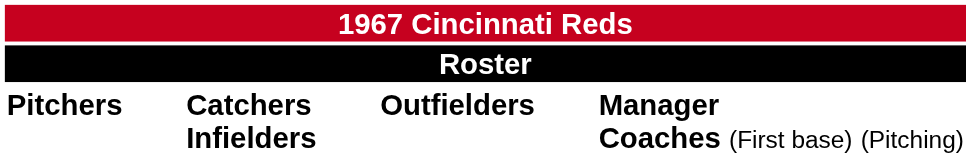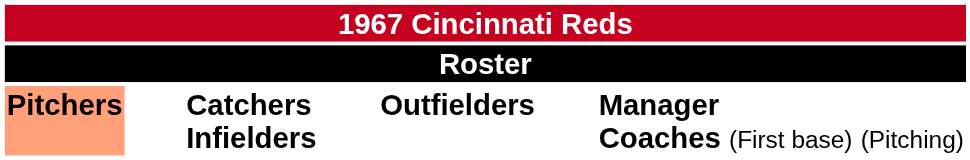(65, 104) no background -> (65, 104) lightsalmon background
